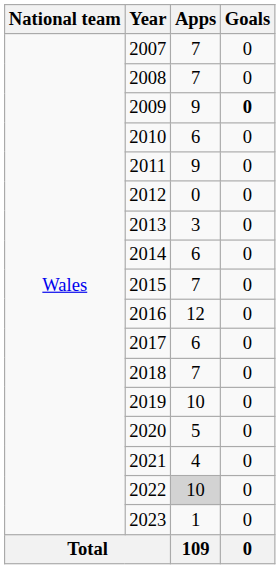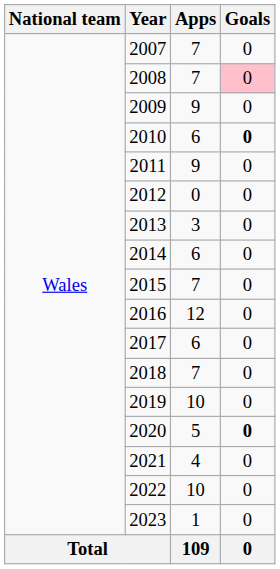(247, 78) no background -> (247, 78) pink background
(247, 107) bold -> (247, 107) normal
(247, 136) normal -> (247, 136) bold
(247, 431) normal -> (247, 431) bold
(196, 490) lightgrey background -> (196, 490) no background
